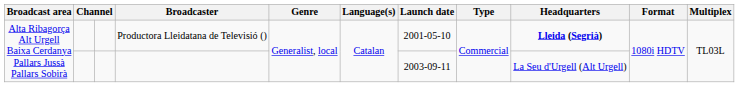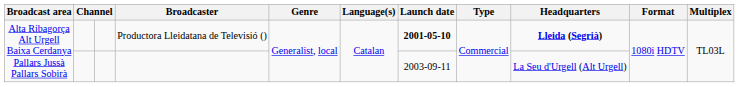(427, 35) normal -> (427, 35) bold
